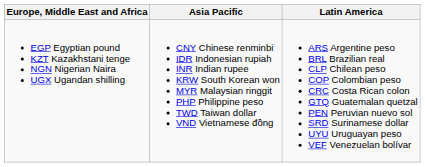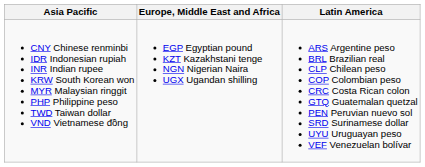columns swapped: (216, 12) <-> (77, 12)
